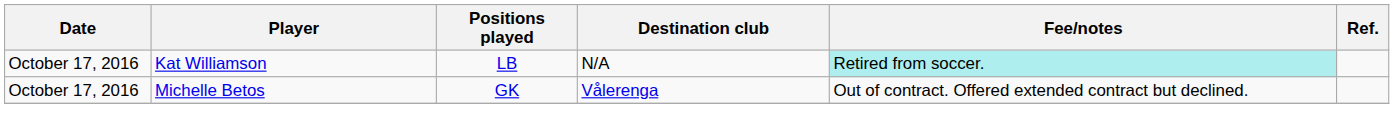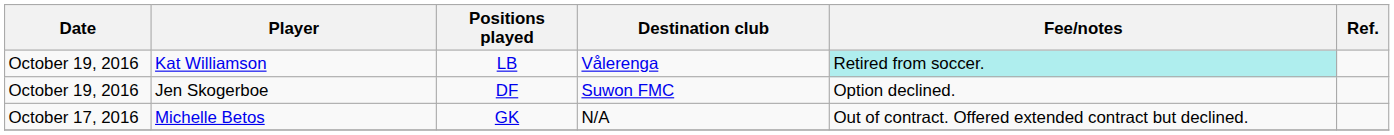(74, 64) October 17, 2016 -> (74, 64) October 19, 2016
(595, 64) N/A -> (620, 64) Vålerenga
+ row: (212, 90)
(620, 90) Vålerenga -> (595, 117) N/A
